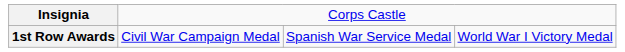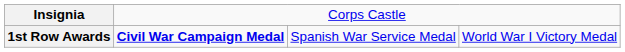(201, 36) normal -> (201, 36) bold
